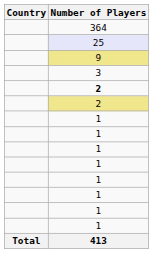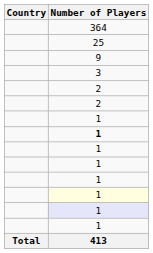(98, 42) lavender background -> (98, 42) no background
(98, 58) khaki background -> (98, 58) no background
(98, 88) bold -> (98, 88) normal
(98, 104) khaki background -> (98, 104) no background
(98, 134) normal -> (98, 134) bold
(98, 195) no background -> (98, 195) lightyellow background
(98, 210) no background -> (98, 210) lavender background
